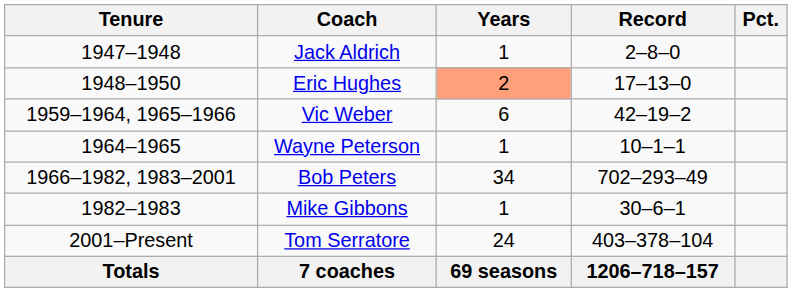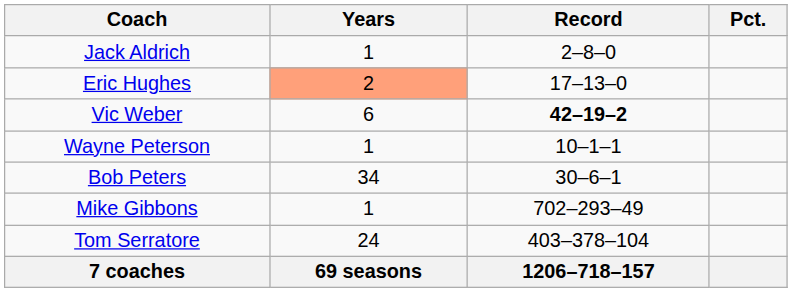- column: (131, 20)
(653, 114) normal -> (588, 114) bold
(653, 177) 702–293–49 -> (588, 177) 30–6–1
(653, 209) 30–6–1 -> (588, 209) 702–293–49
